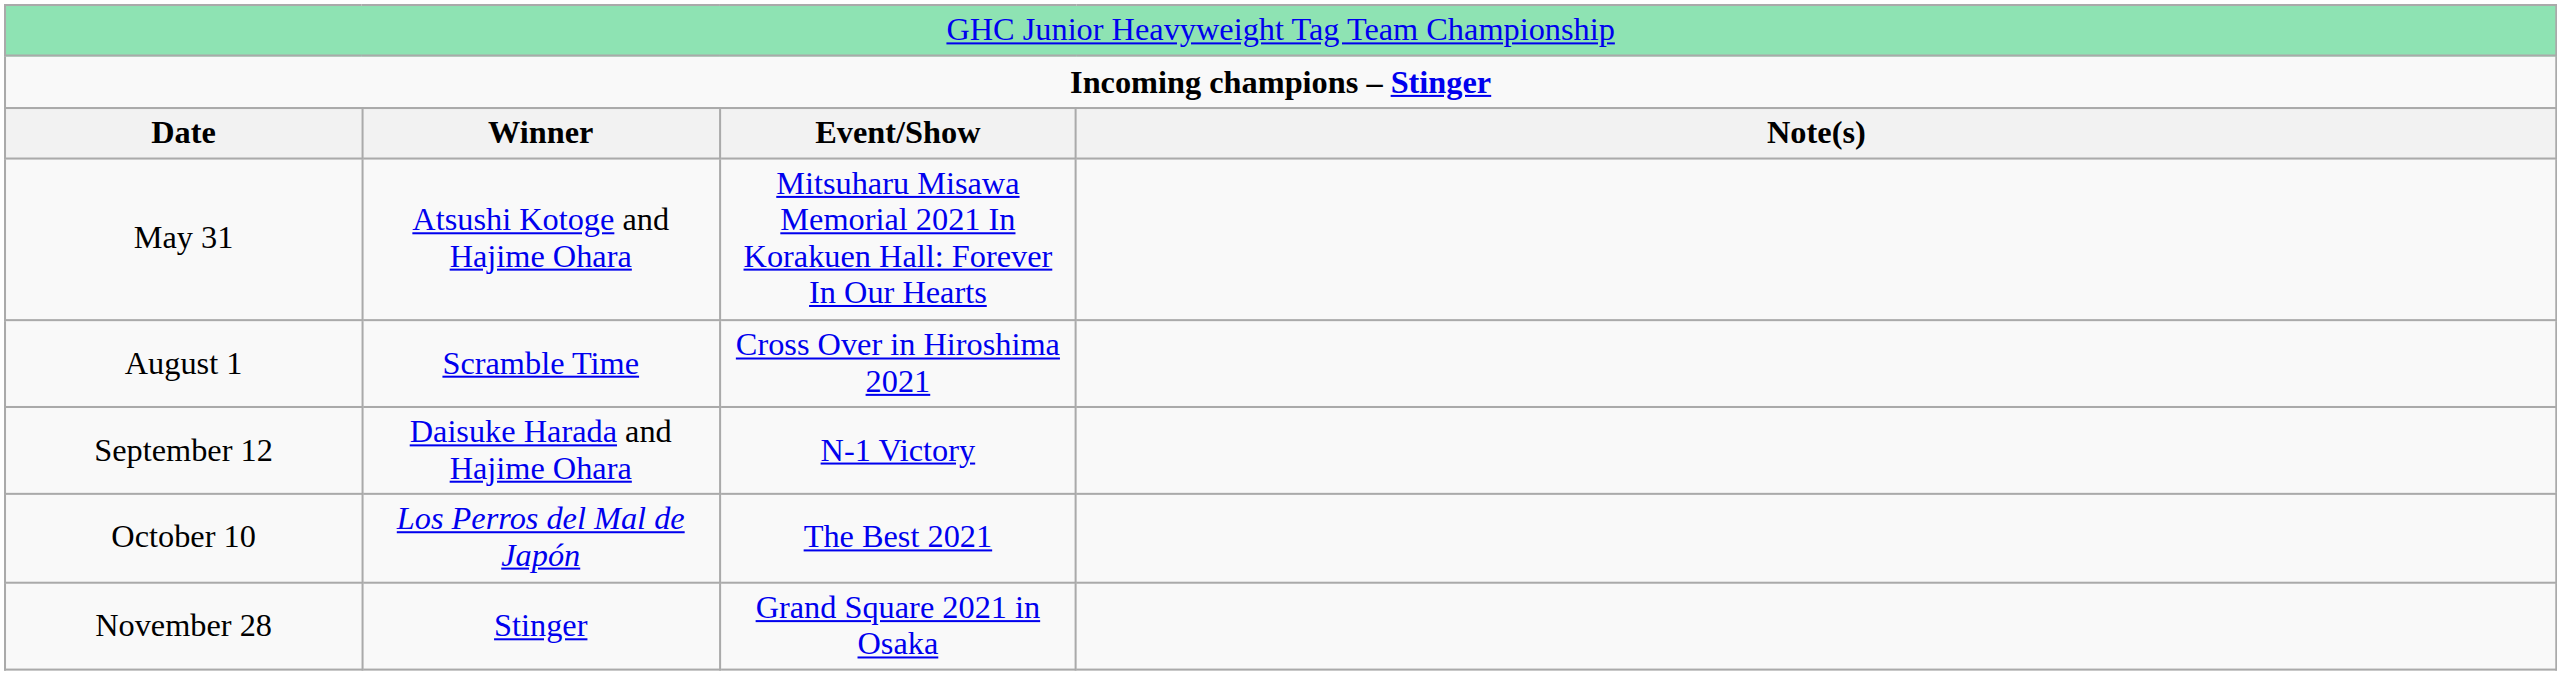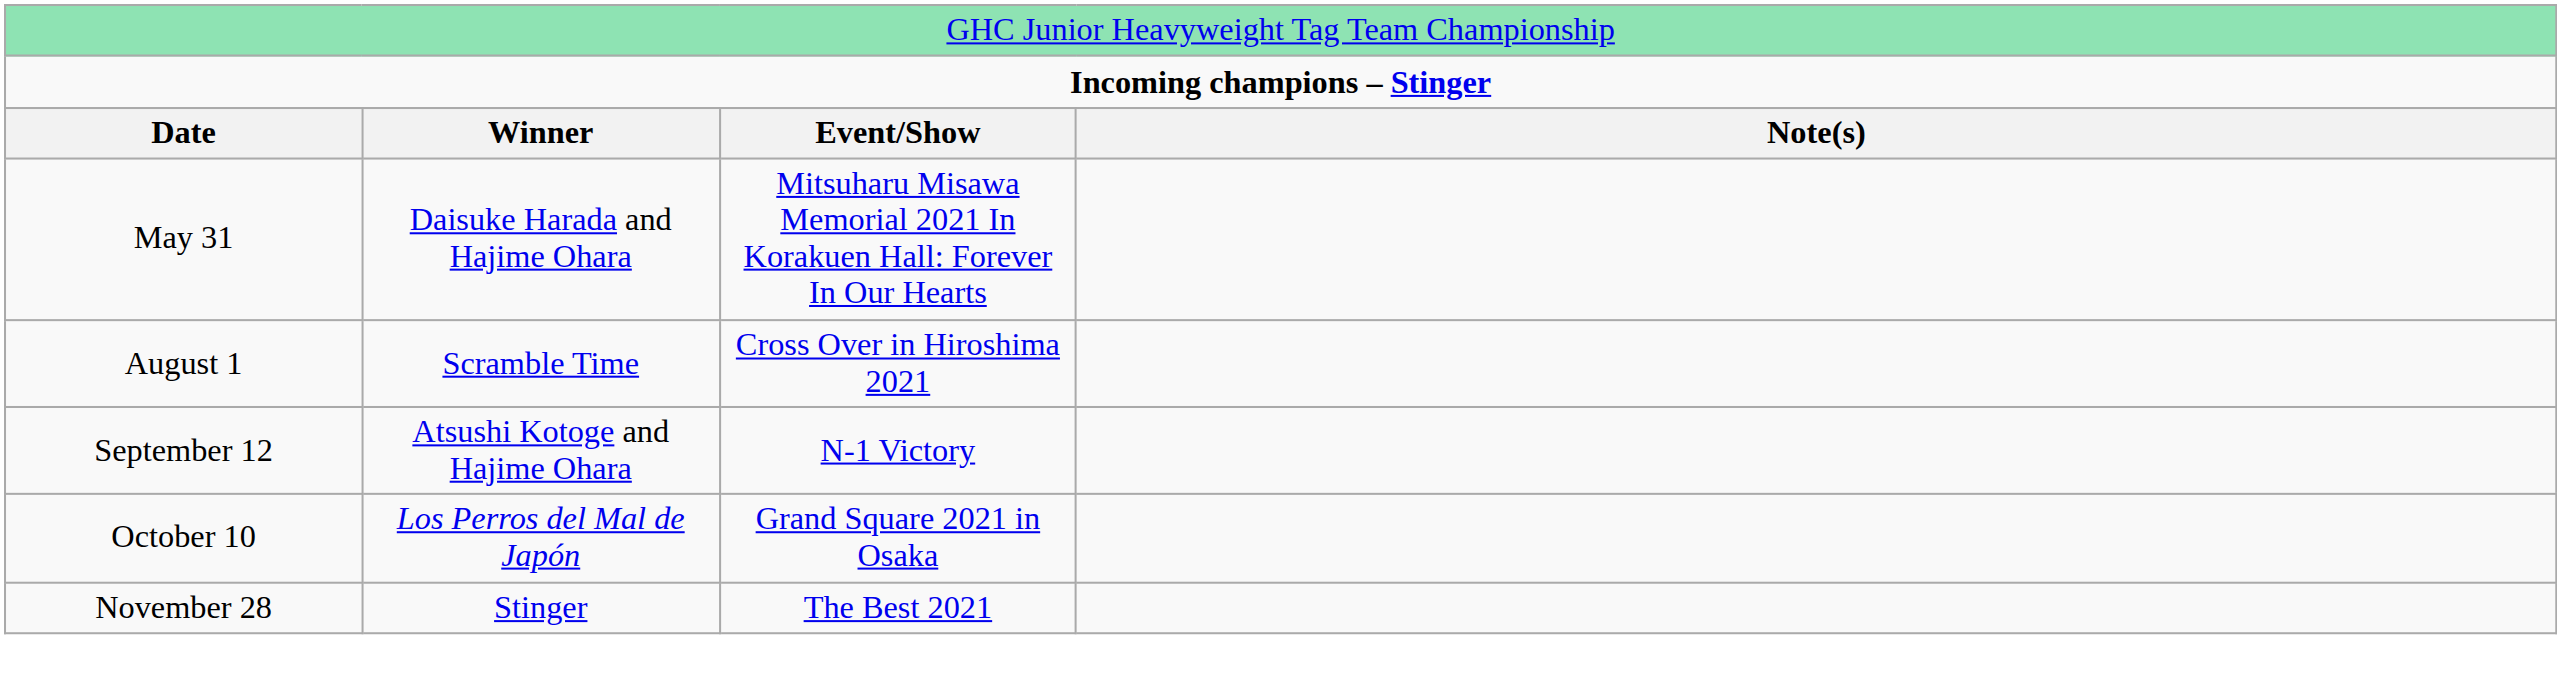(541, 238) Atsushi Kotoge and Hajime Ohara -> (541, 238) Daisuke Harada and Hajime Ohara
(541, 450) Daisuke Harada and Hajime Ohara -> (541, 450) Atsushi Kotoge and Hajime Ohara
(898, 537) The Best 2021 -> (898, 537) Grand Square 2021 in Osaka
(898, 625) Grand Square 2021 in Osaka -> (898, 607) The Best 2021
